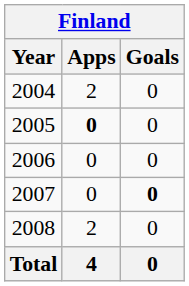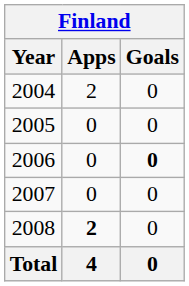(91, 125) bold -> (91, 125) normal
(152, 159) normal -> (152, 159) bold
(152, 194) bold -> (152, 194) normal
(91, 228) normal -> (91, 228) bold
